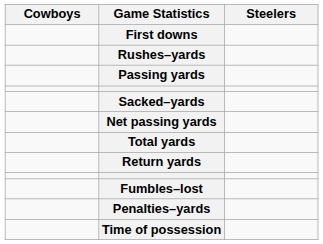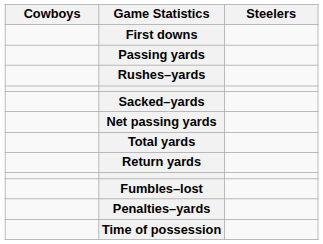rows swapped: (52, 55) <-> (52, 75)
